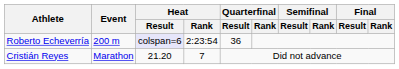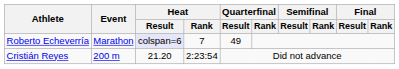(107, 41) 200 m -> (113, 41) Marathon
(202, 41) 2:23:54 -> (202, 41) 7
(236, 41) 36 -> (236, 41) 49
(113, 56) Marathon -> (107, 56) 200 m
(202, 56) 7 -> (202, 56) 2:23:54
